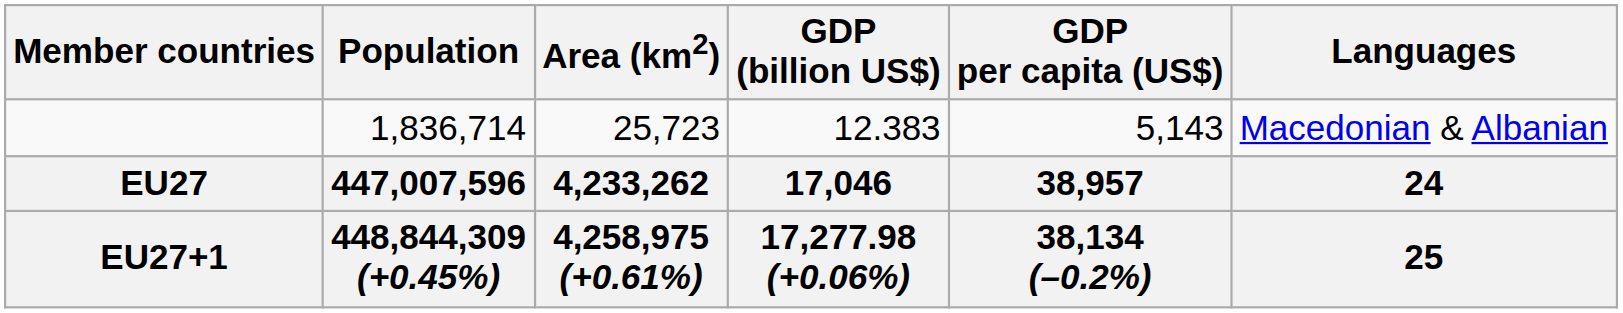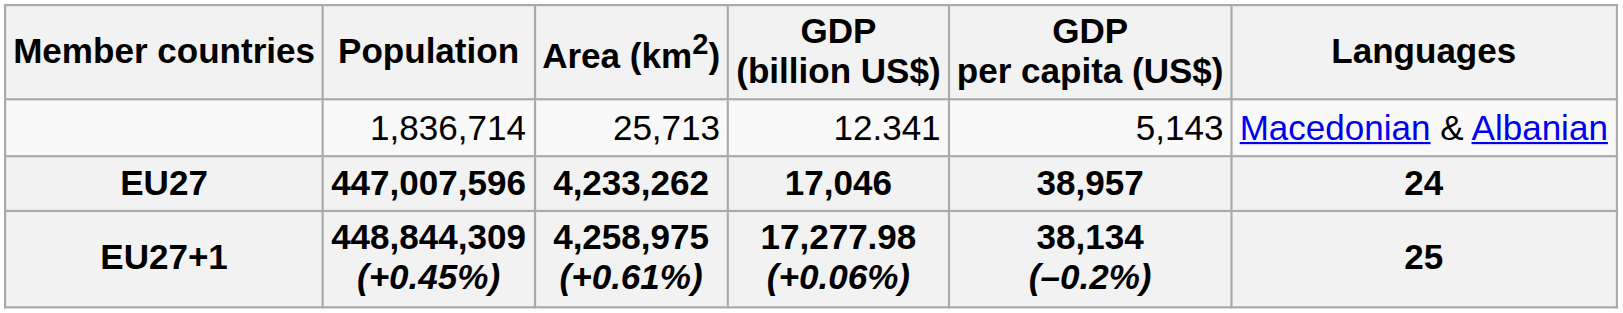(666, 127) 25,723 -> (666, 127) 25,713
(887, 127) 12.383 -> (887, 127) 12.341
